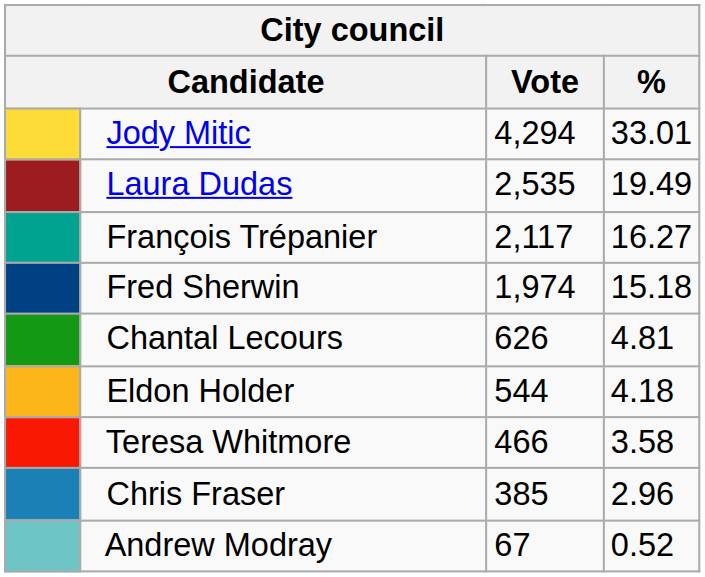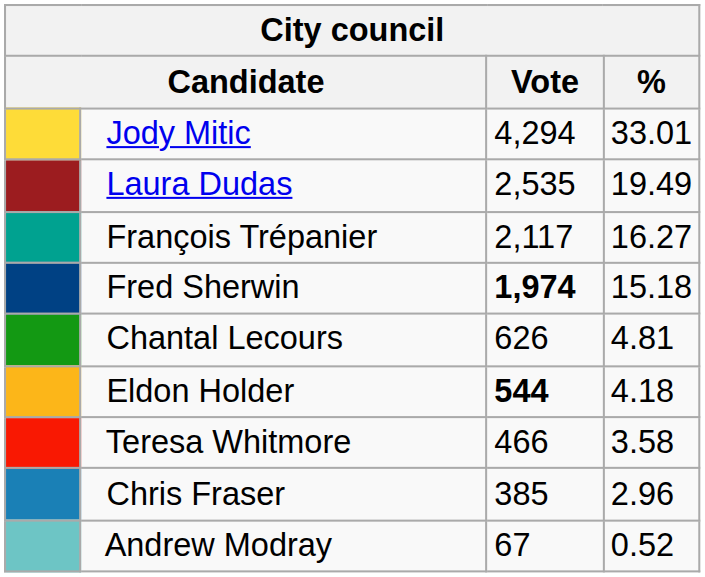(535, 287) normal -> (535, 287) bold
(521, 390) normal -> (521, 390) bold
